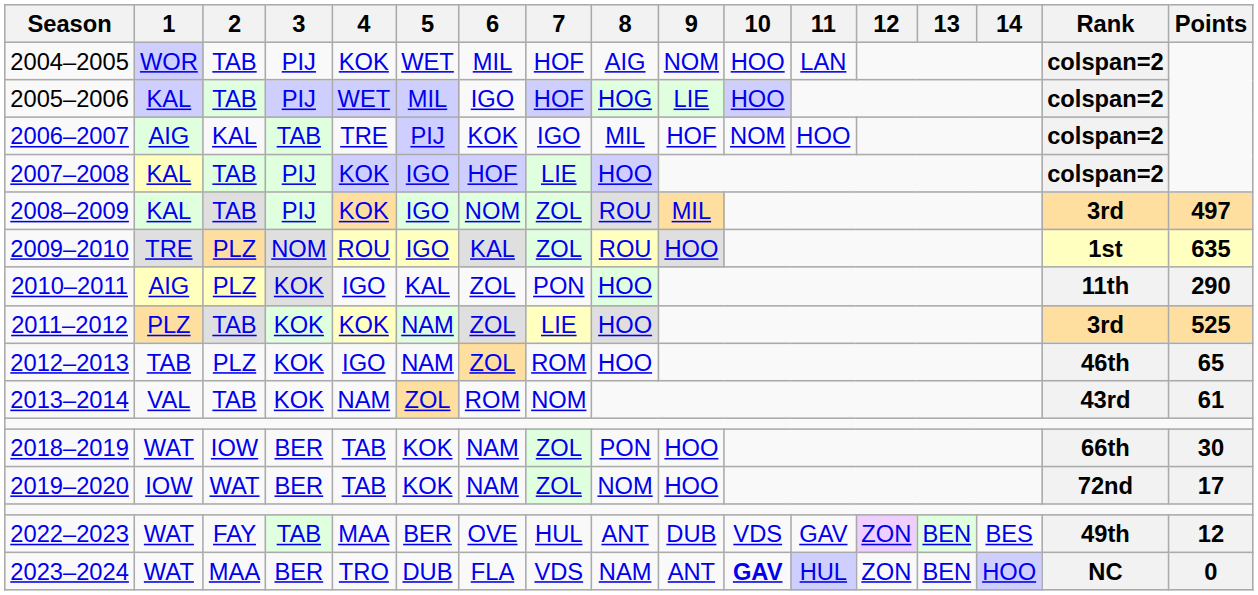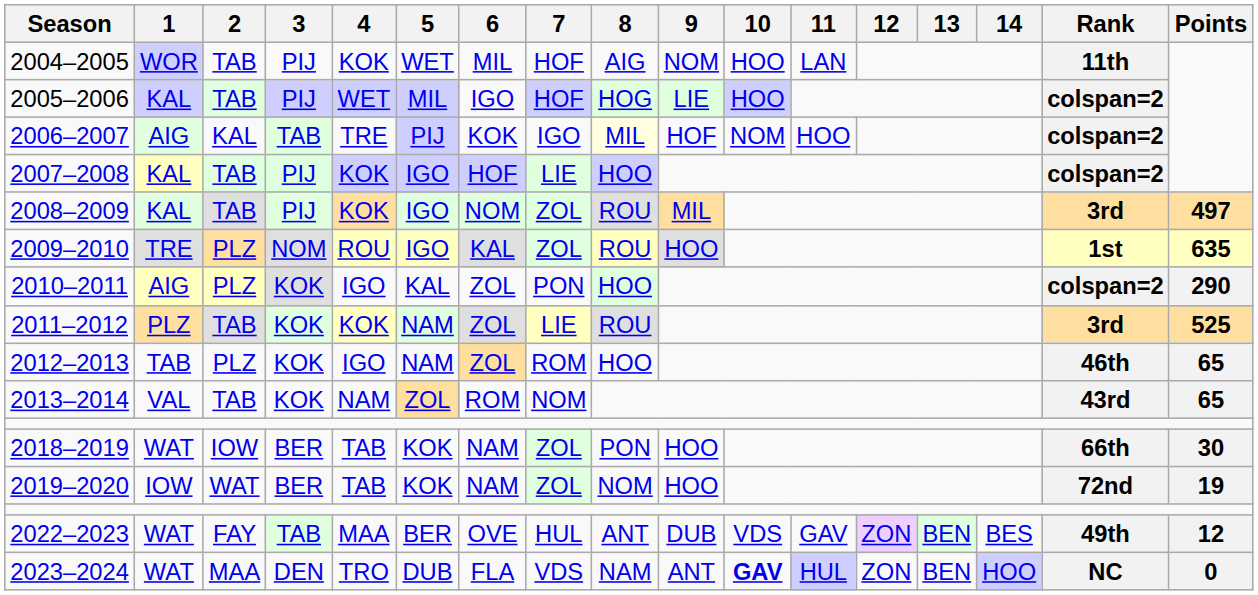(1105, 61) colspan=2 -> (1105, 61) 11th
(625, 136) no background -> (625, 136) lightyellow background
(1105, 286) 11th -> (1105, 286) colspan=2
(625, 324) HOO -> (625, 324) ROU
(1211, 399) 61 -> (1211, 399) 65
(1211, 485) 17 -> (1211, 485) 19
(299, 571) BER -> (299, 571) DEN
